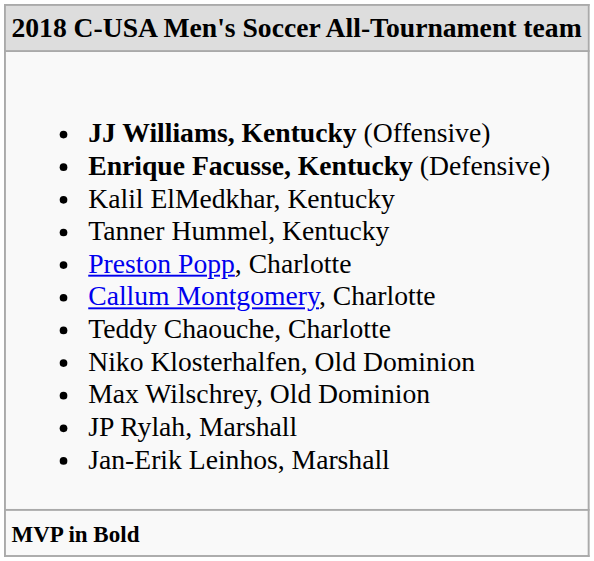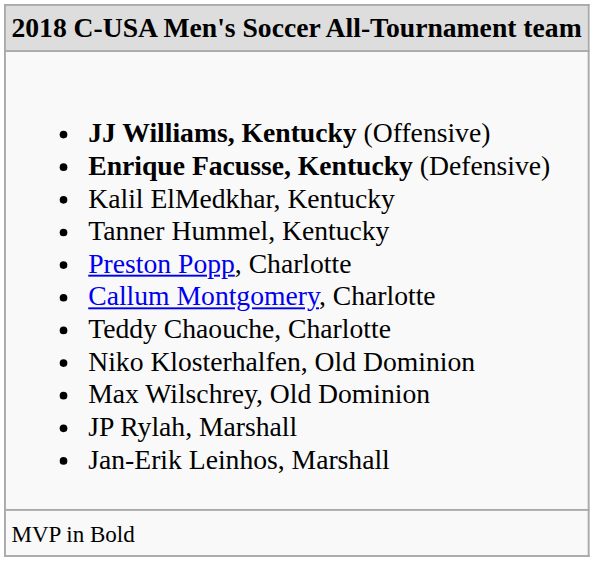(75, 533) bold -> (73, 535) normal
